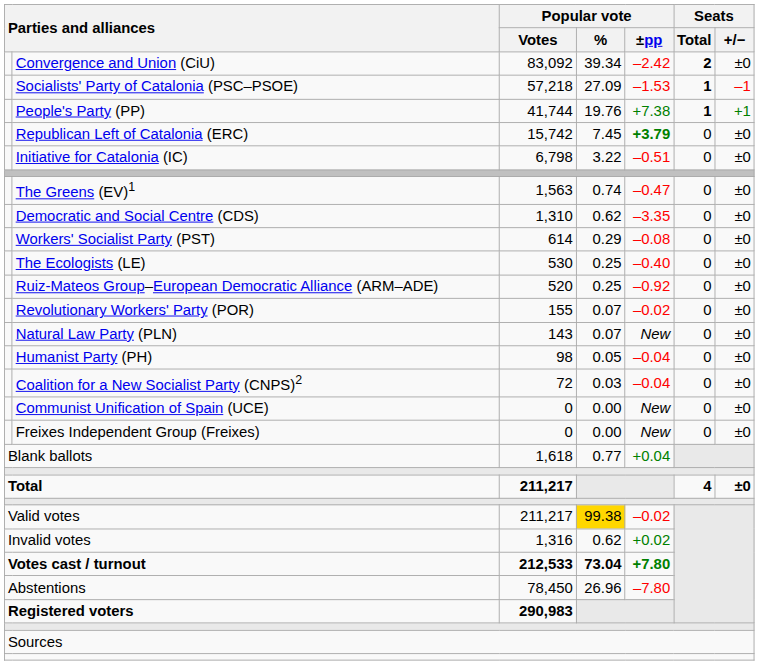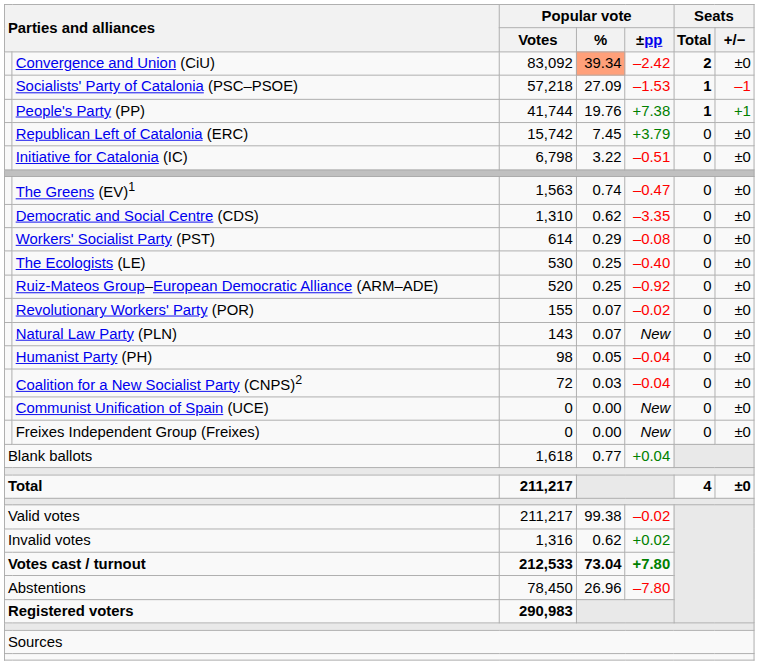(603, 63) no background -> (603, 63) lightsalmon background
(651, 134) bold -> (651, 134) normal
(603, 516) gold background -> (603, 516) no background
